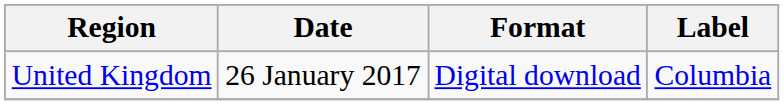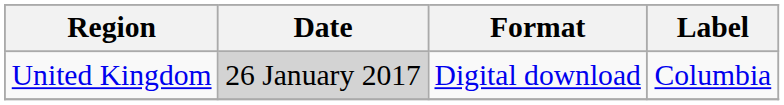(323, 74) no background -> (323, 74) lightgrey background
